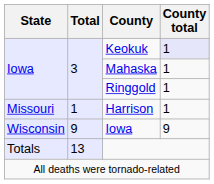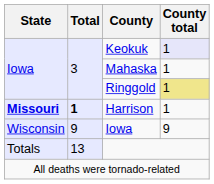(166, 88) no background -> (166, 88) khaki background
(31, 108) normal -> (33, 108) bold
(74, 108) normal -> (74, 108) bold
